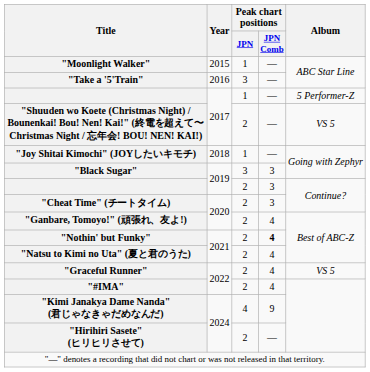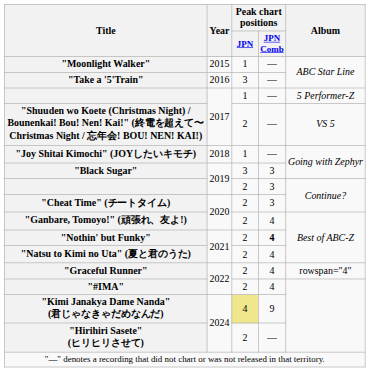(325, 271) VS 5 -> (325, 271) rowspan="4"
(245, 309) no background -> (245, 309) khaki background
